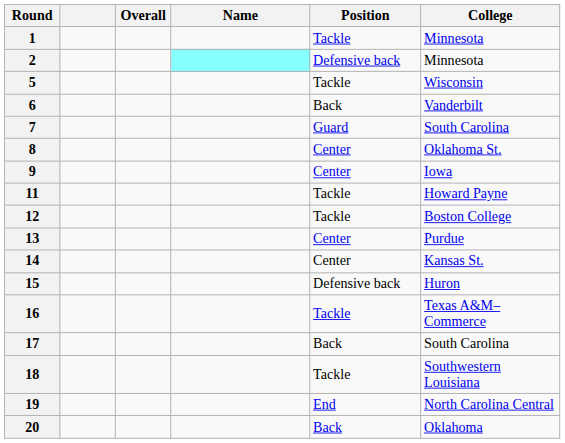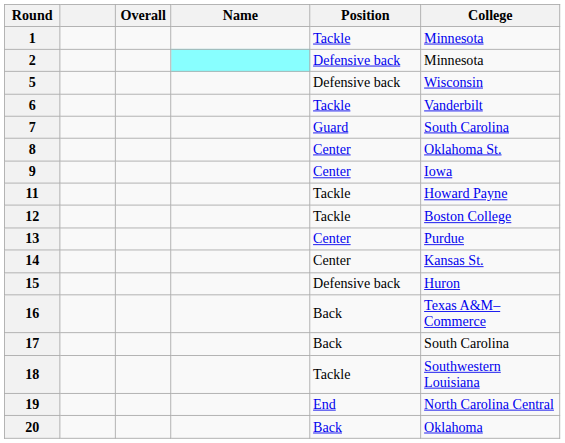(332, 82) Tackle -> (357, 82) Defensive back
(328, 104) Back -> (332, 104) Tackle
(332, 313) Tackle -> (328, 313) Back
